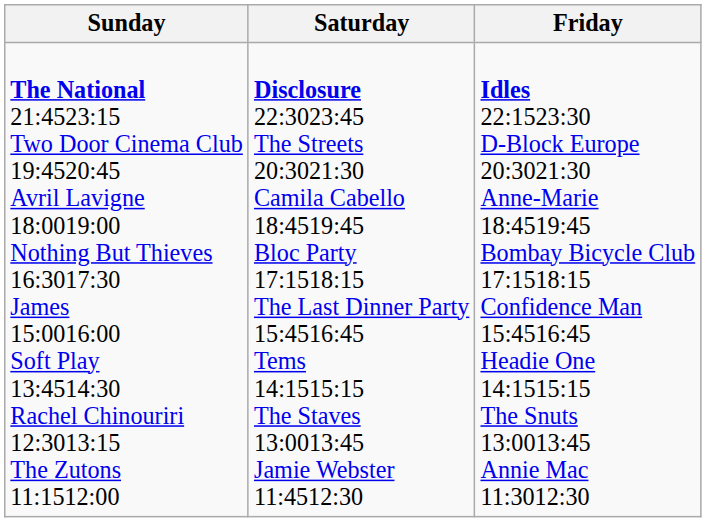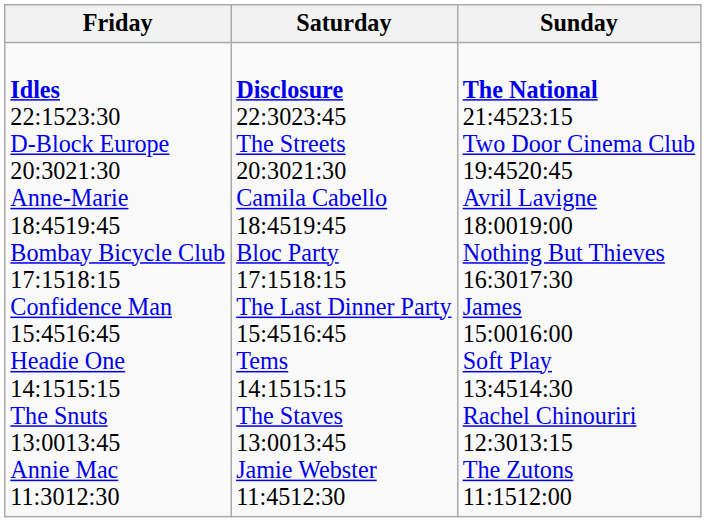columns swapped: (588, 23) <-> (127, 23)
